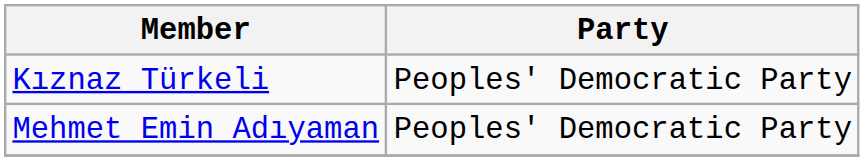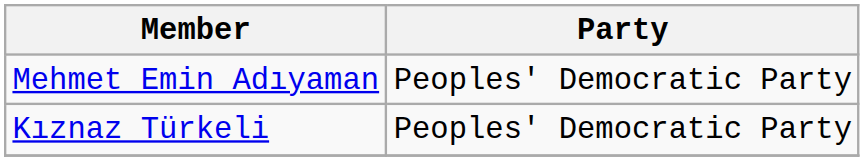rows swapped: (196, 130) <-> (141, 80)
